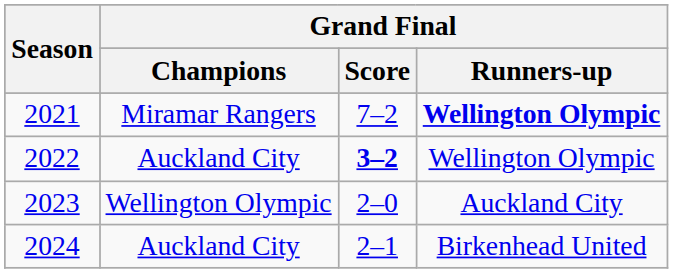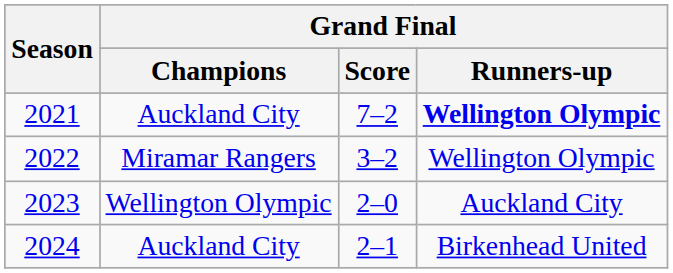(219, 114) Miramar Rangers -> (219, 114) Auckland City
(219, 158) Auckland City -> (219, 158) Miramar Rangers
(377, 158) bold -> (377, 158) normal
